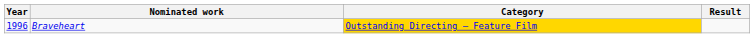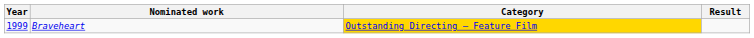(17, 26) 1996 -> (17, 26) 1999
